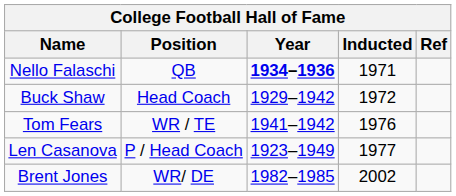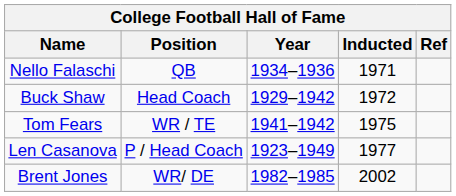(293, 71) bold -> (293, 71) normal
(377, 124) 1976 -> (377, 124) 1975
